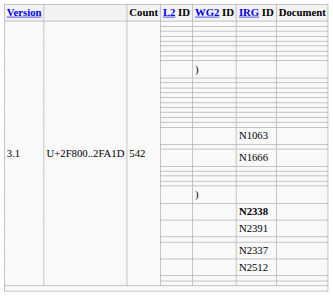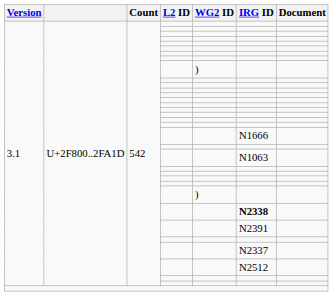(253, 135) N1063 -> (253, 135) N1666
(253, 157) N1666 -> (253, 157) N1063
